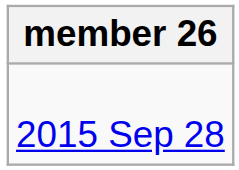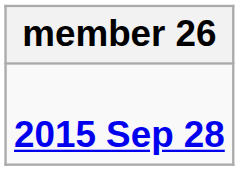(120, 134) normal -> (119, 134) bold
